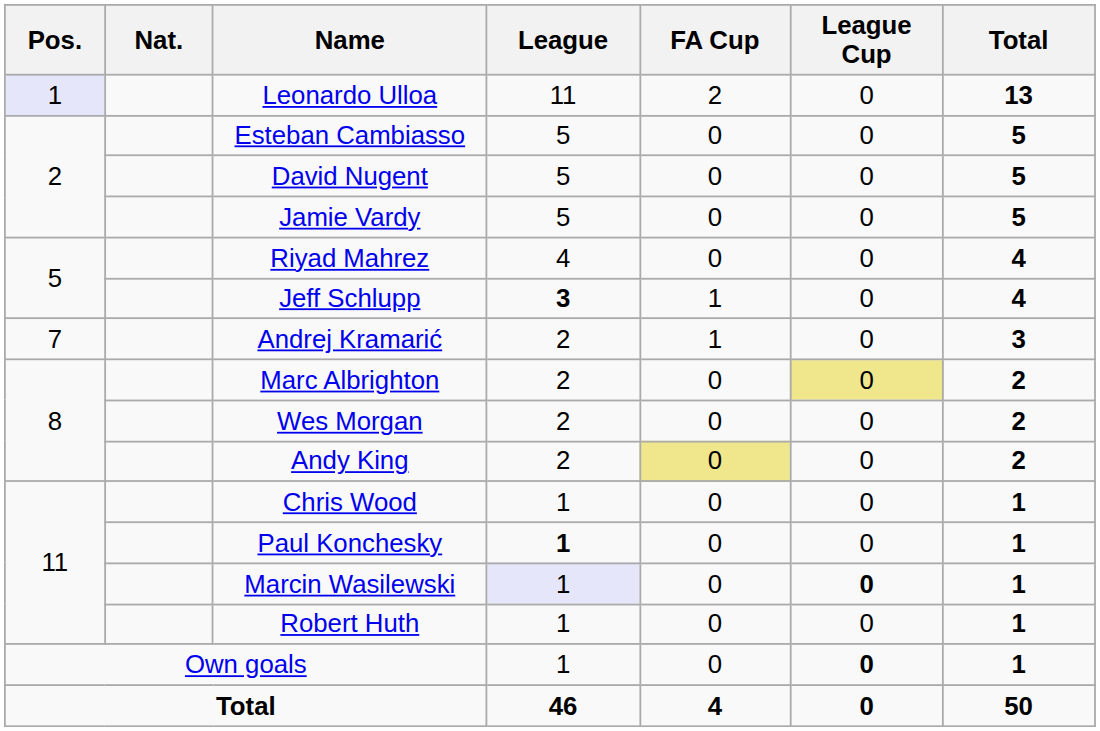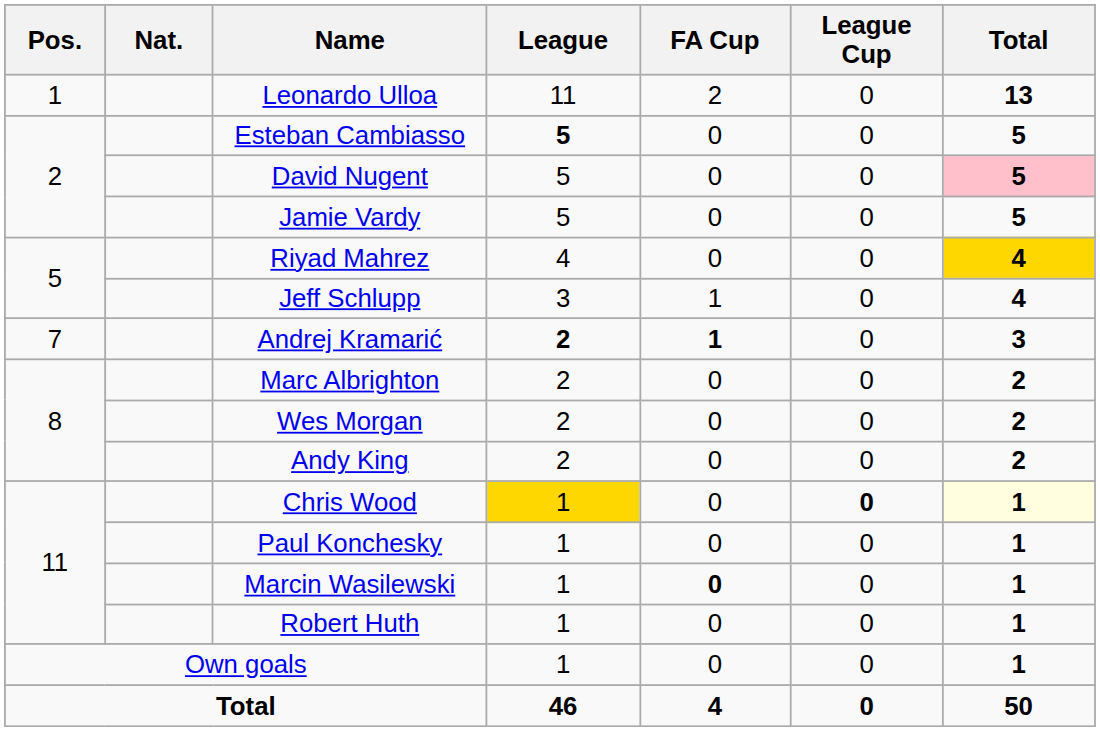(55, 95) lavender background -> (55, 95) no background
(563, 136) normal -> (563, 136) bold
(1019, 176) no background -> (1019, 176) pink background
(1019, 258) no background -> (1019, 258) gold background
(563, 299) bold -> (563, 299) normal
(563, 339) normal -> (563, 339) bold
(715, 339) normal -> (715, 339) bold
(867, 380) khaki background -> (867, 380) no background
(715, 462) khaki background -> (715, 462) no background
(563, 502) no background -> (563, 502) gold background
(867, 502) normal -> (867, 502) bold
(1019, 502) no background -> (1019, 502) lightyellow background
(563, 543) bold -> (563, 543) normal
(563, 584) lavender background -> (563, 584) no background
(715, 584) normal -> (715, 584) bold
(867, 584) bold -> (867, 584) normal
(867, 665) bold -> (867, 665) normal
